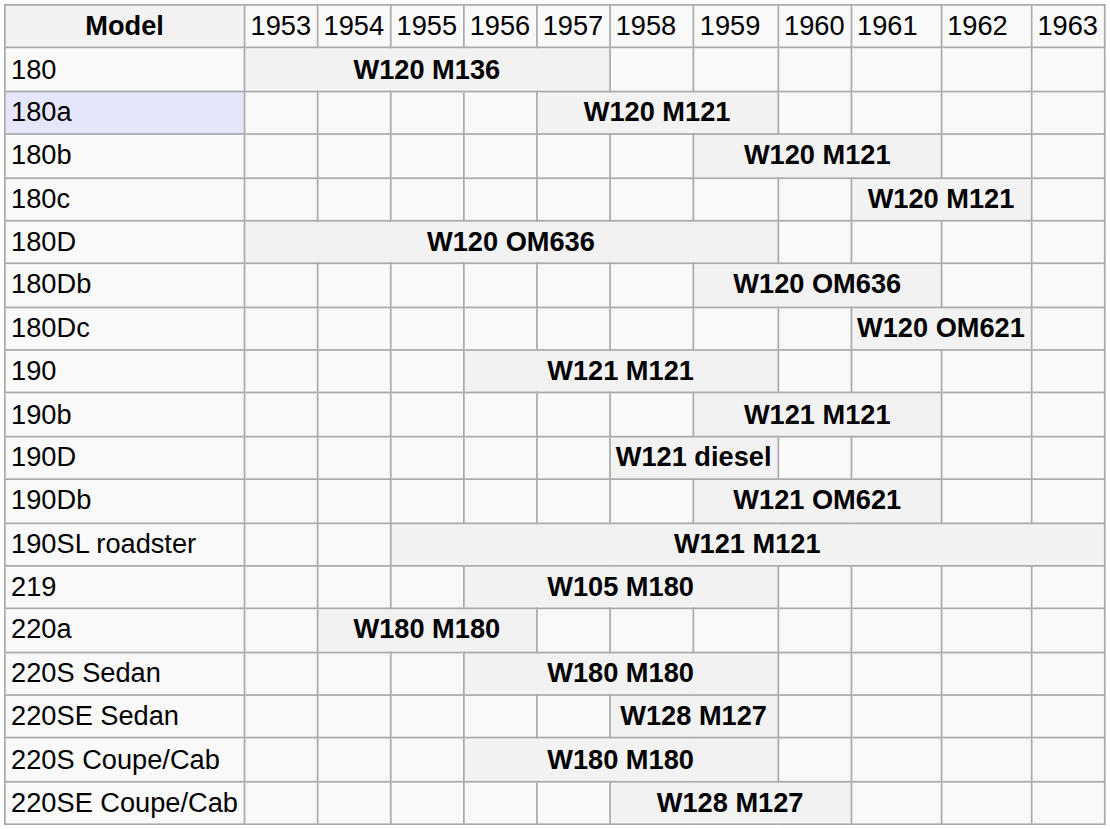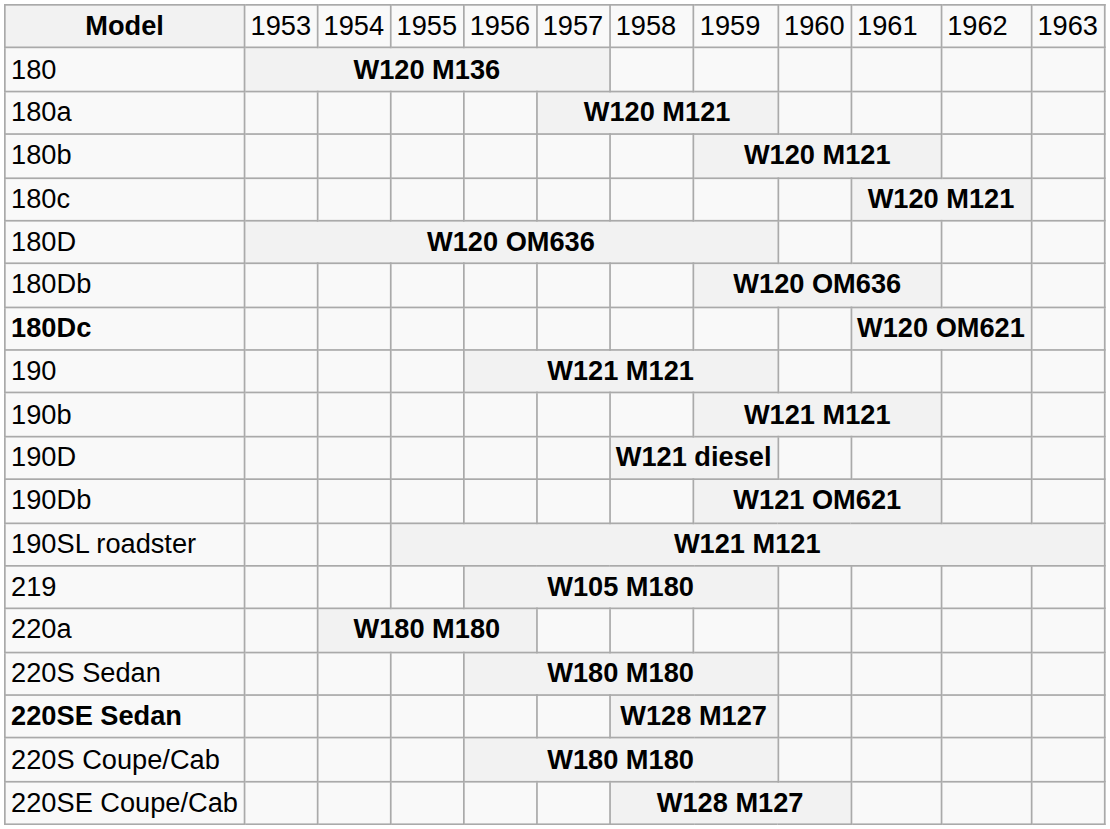(41, 112) lavender background -> (41, 112) no background
(50, 328) normal -> (51, 328) bold
(95, 716) normal -> (97, 716) bold
